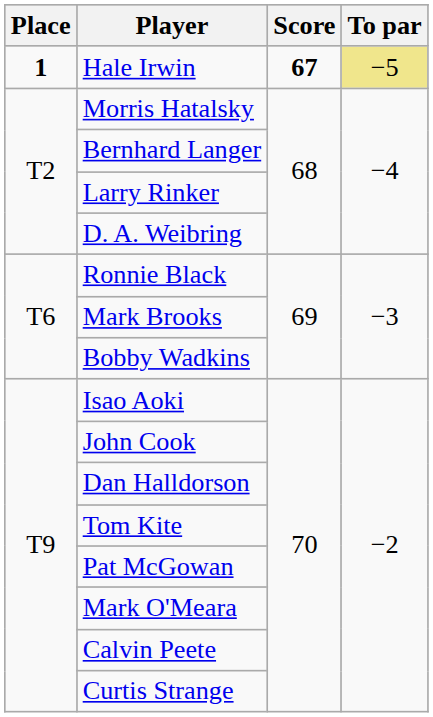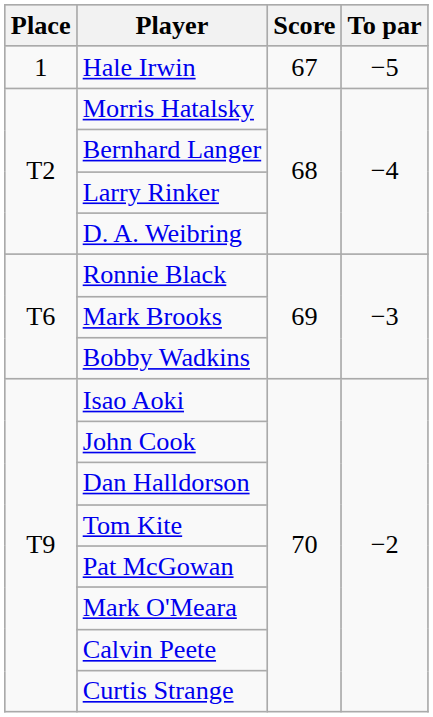(41, 66) bold -> (41, 66) normal
(304, 66) bold -> (304, 66) normal
(385, 66) khaki background -> (385, 66) no background
